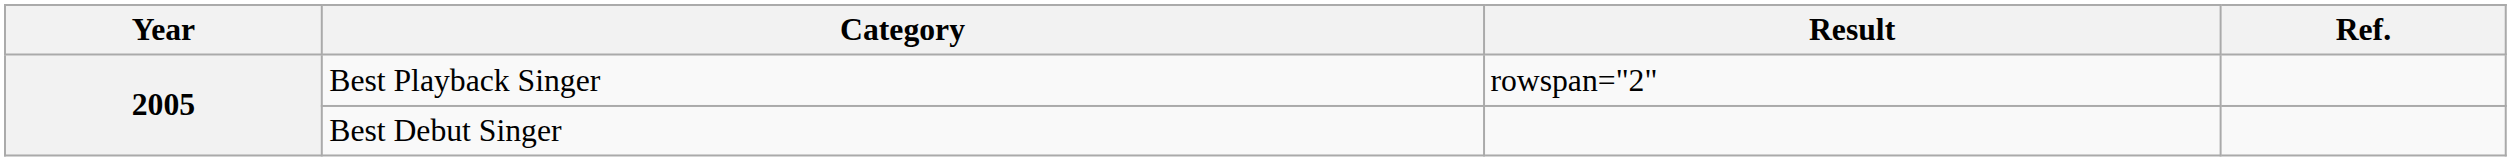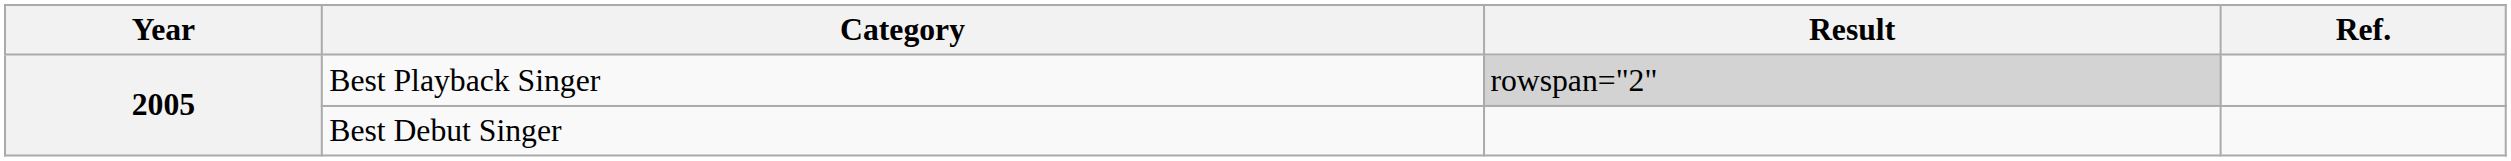(1574, 79) no background -> (1574, 79) lightgrey background
